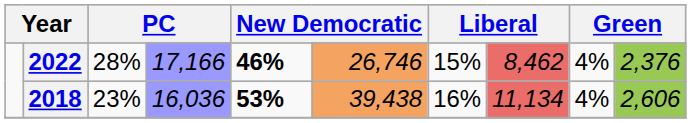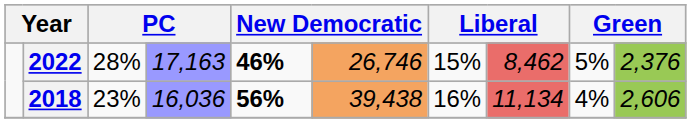(188, 62) 17,166 -> (188, 62) 17,163
(592, 62) 4% -> (592, 62) 5%
(260, 100) 53% -> (260, 100) 56%
